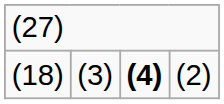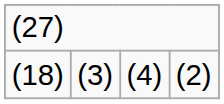(144, 74) bold -> (144, 74) normal
